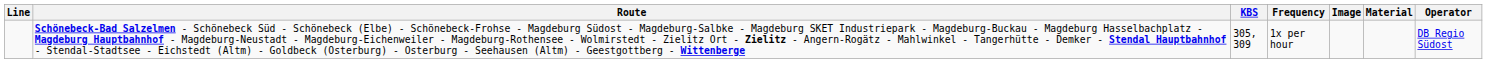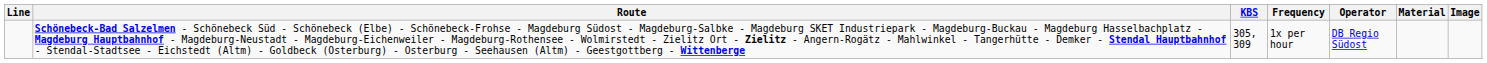columns swapped: (1448, 12) <-> (1346, 12)
